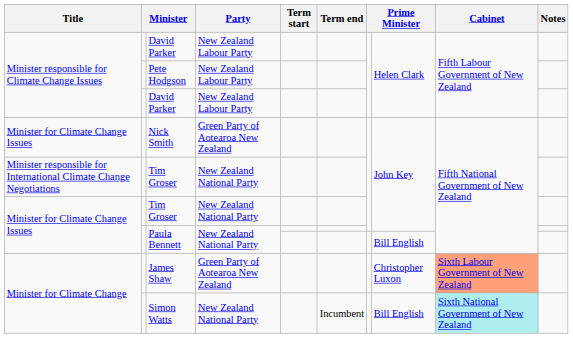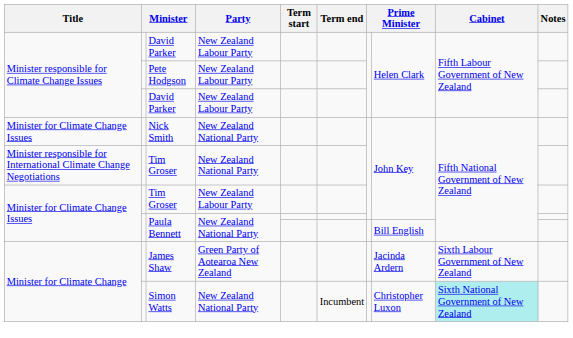(229, 137) Green Party of Aotearoa New Zealand -> (228, 131) New Zealand National Party
(228, 211) New Zealand National Party -> (226, 199) New Zealand Labour Party
(398, 273) Christopher Luxon -> (389, 261) Jacinda Ardern
(481, 273) lightsalmon background -> (481, 261) no background
(399, 313) Bill English -> (398, 301) Christopher Luxon
